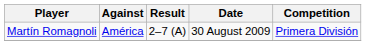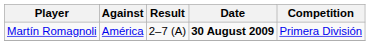(231, 31) normal -> (233, 31) bold
